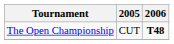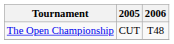(155, 31) bold -> (155, 31) normal
